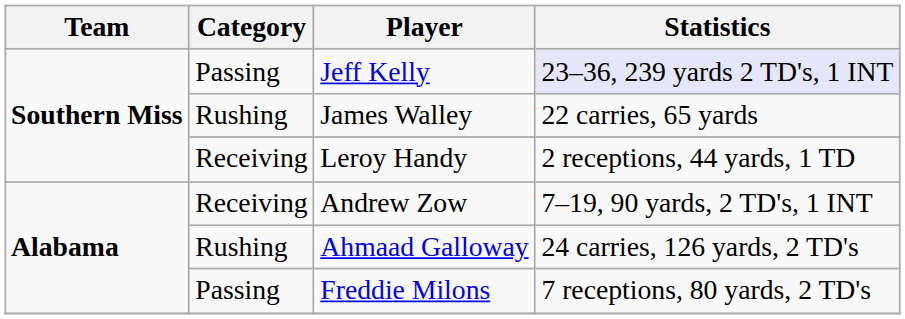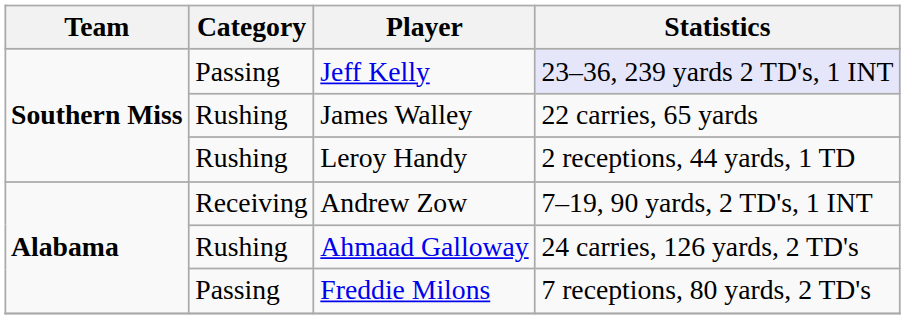(251, 158) Receiving -> (241, 158) Rushing
